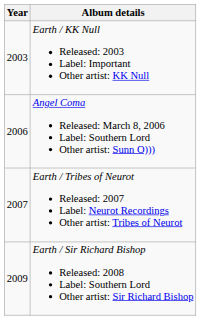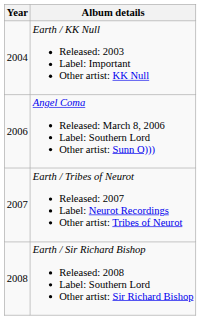(17, 58) 2003 -> (17, 58) 2004
(17, 278) 2009 -> (17, 278) 2008
